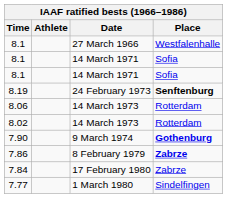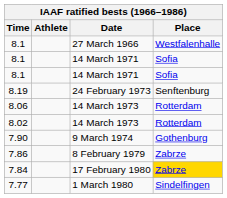(184, 91) bold -> (182, 91) normal
(184, 138) bold -> (181, 138) normal
(171, 153) bold -> (171, 153) normal
(171, 169) no background -> (171, 169) gold background
